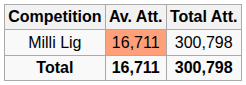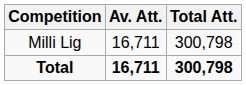(136, 42) lightsalmon background -> (136, 42) no background
